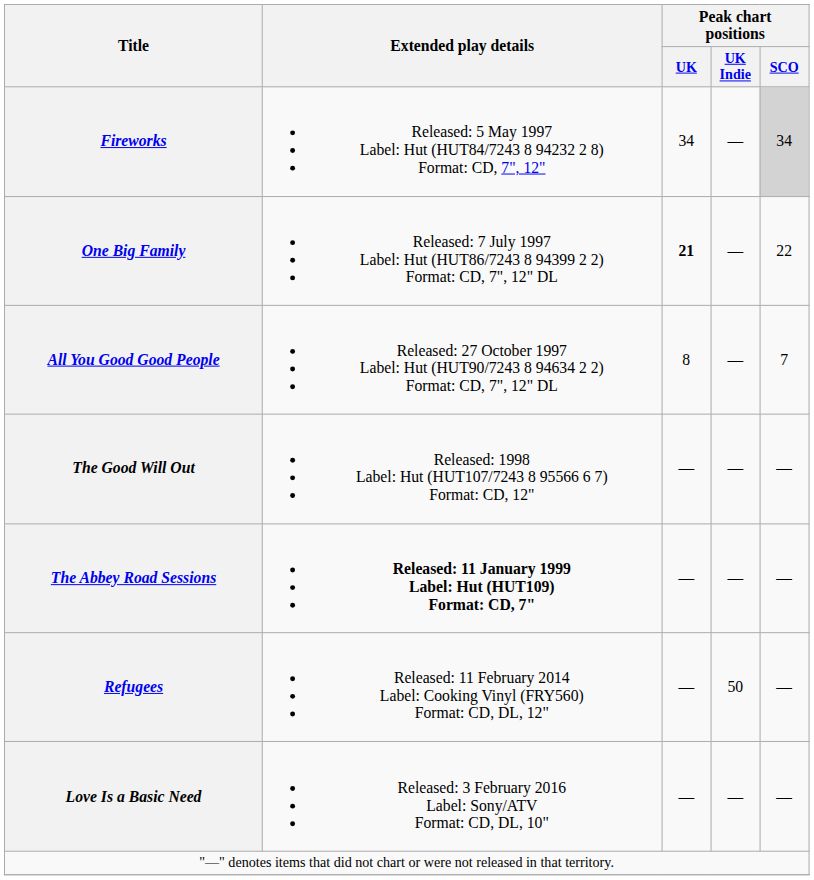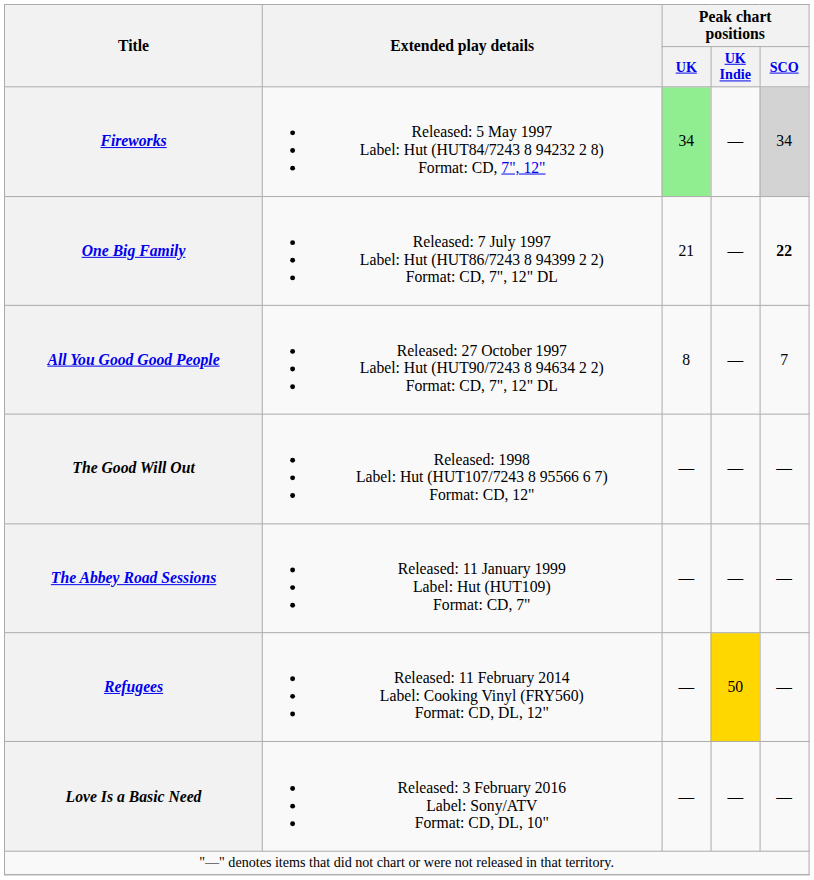(686, 141) no background -> (686, 141) lightgreen background
(686, 250) bold -> (686, 250) normal
(784, 250) normal -> (784, 250) bold
(462, 587) bold -> (462, 587) normal
(735, 687) no background -> (735, 687) gold background
